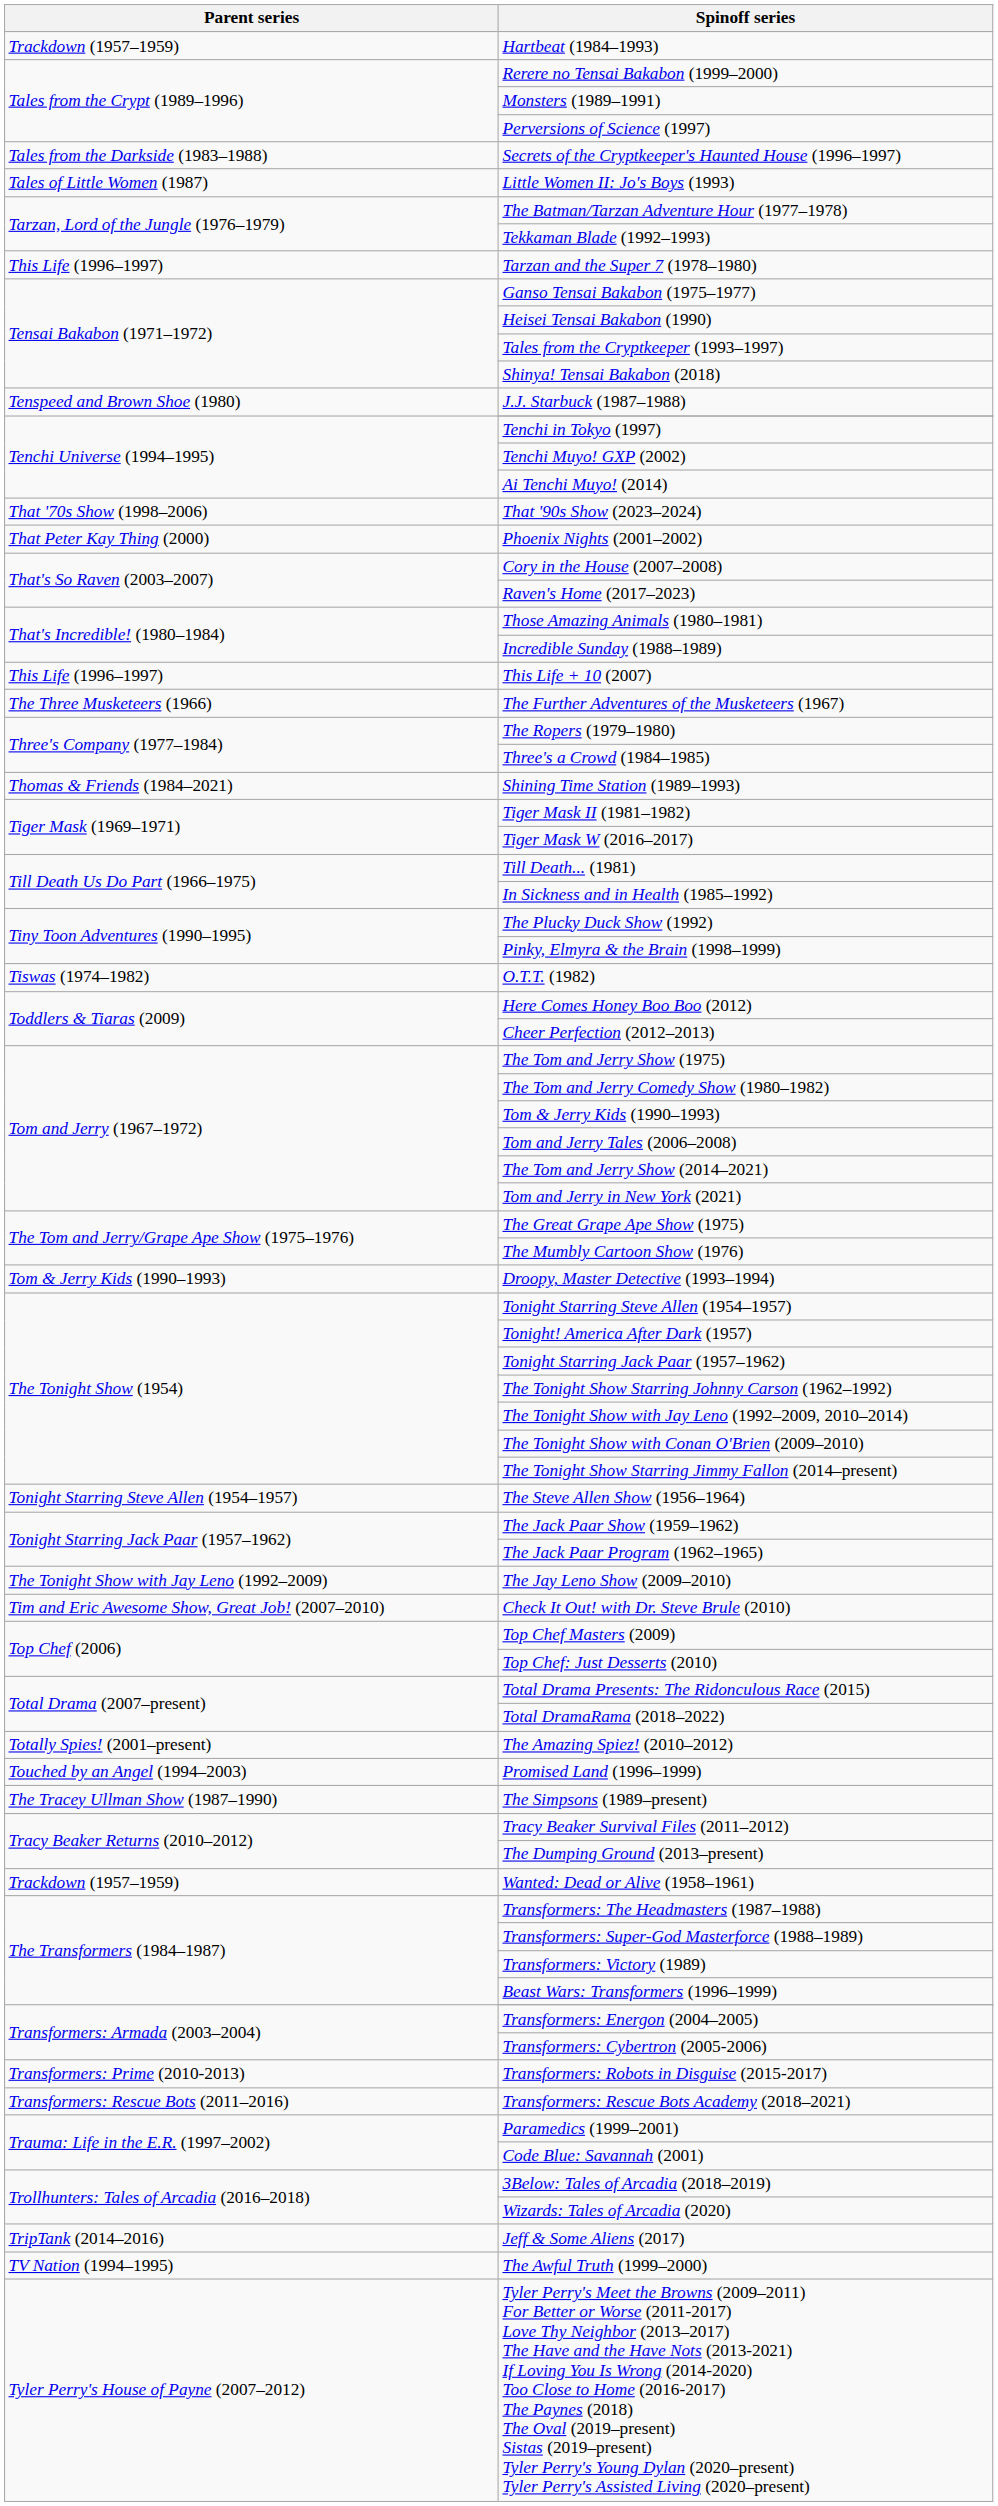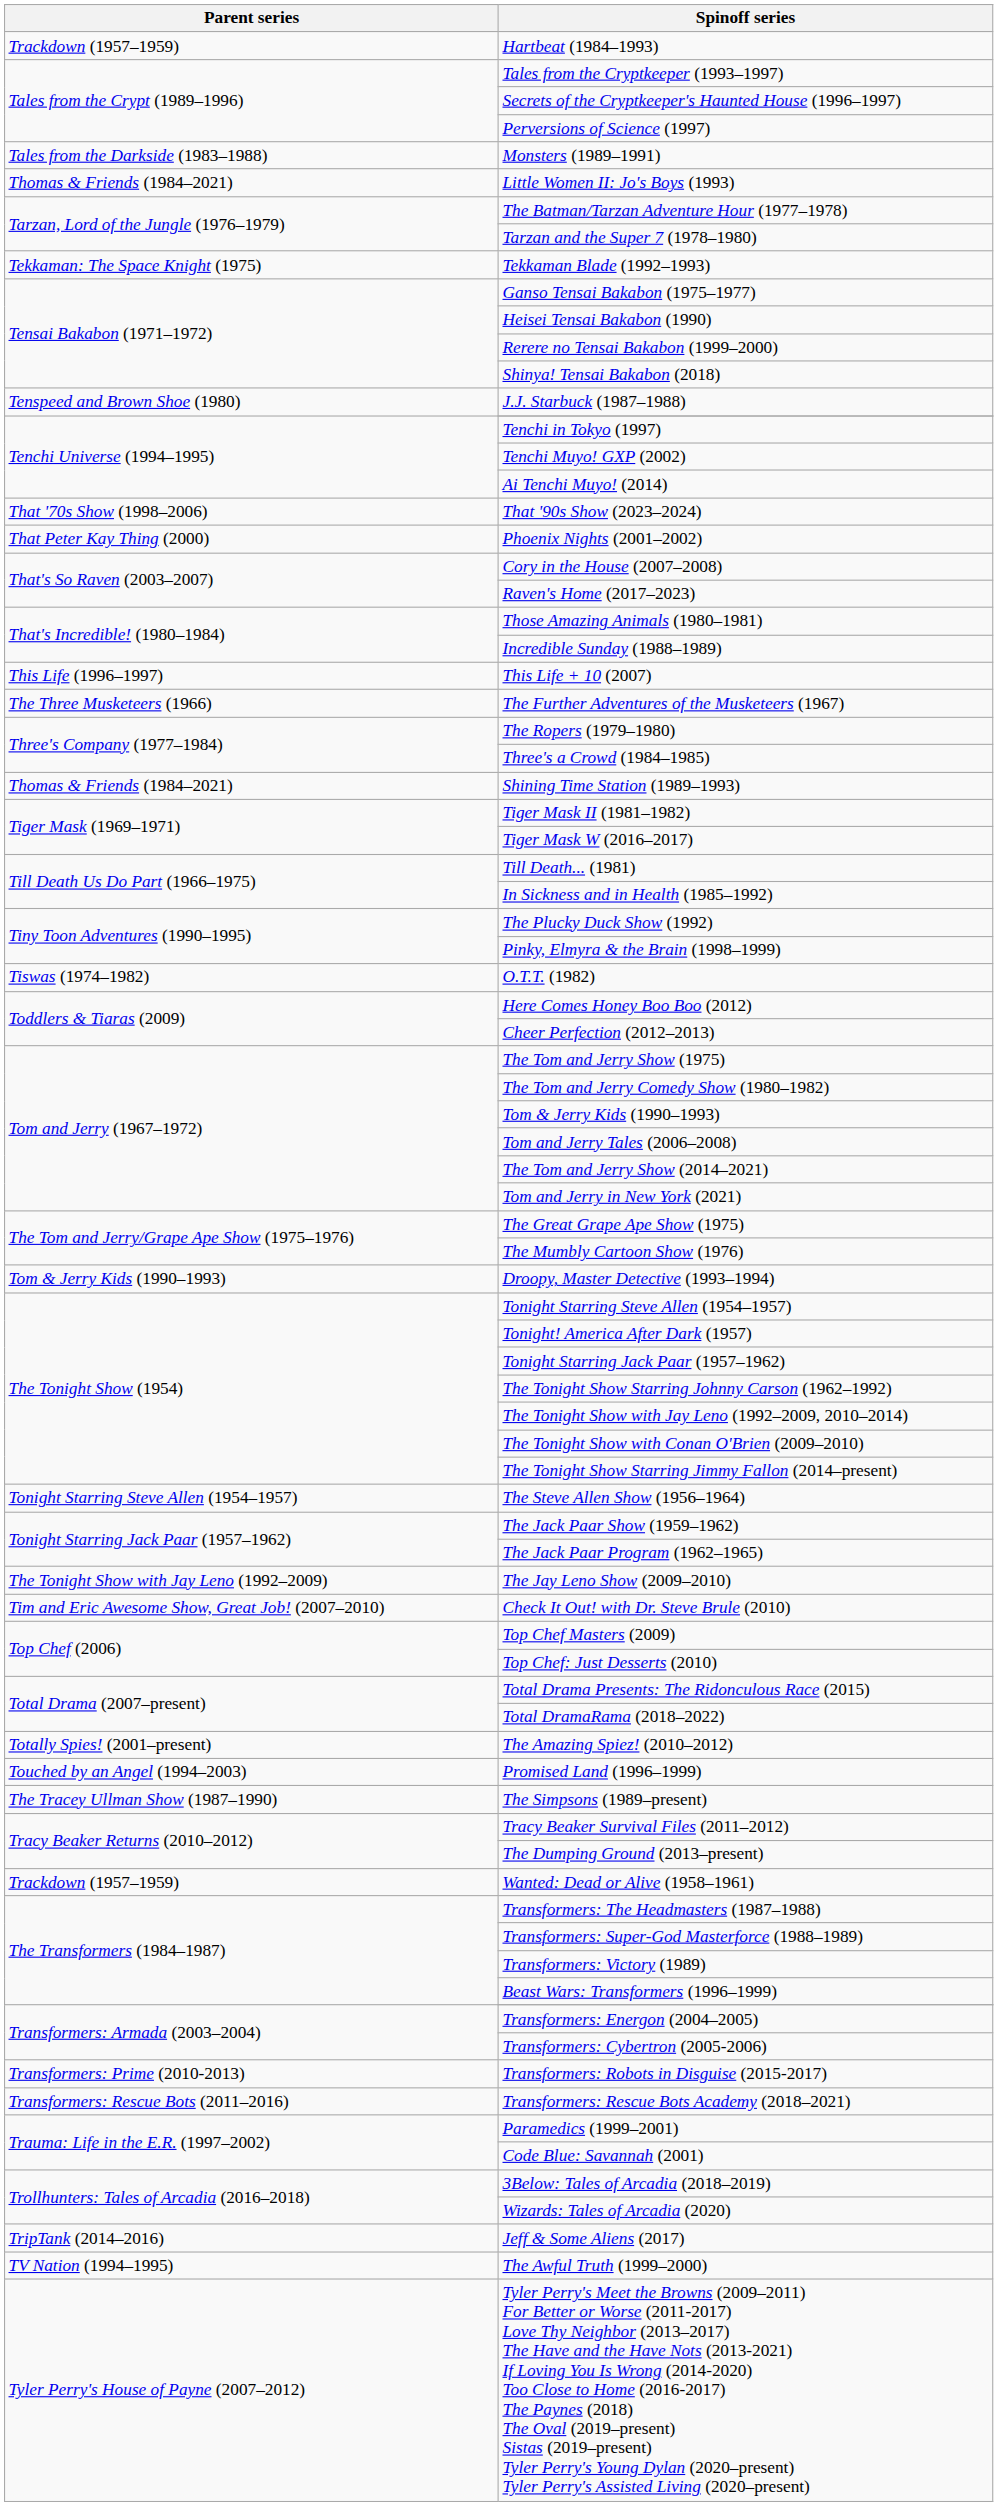(640, 73) Rerere no Tensai Bakabon (1999–2000) -> (643, 73) Tales from the Cryptkeeper (1993–1997)
(581, 100) Monsters (1989–1991) -> (702, 100) Secrets of the Cryptkeeper's Haunted House (1996–1997)
(702, 155) Secrets of the Cryptkeeper's Haunted House (1996–1997) -> (581, 155) Monsters (1989–1991)
(108, 182) Tales of Little Women (1987) -> (121, 182) Thomas & Friends (1984–2021)
(606, 237) Tekkaman Blade (1992–1993) -> (630, 237) Tarzan and the Super 7 (1978–1980)
(86, 264) This Life (1996–1997) -> (135, 264) Tekkaman: The Space Knight (1975)
(630, 264) Tarzan and the Super 7 (1978–1980) -> (606, 264) Tekkaman Blade (1992–1993)
(643, 347) Tales from the Cryptkeeper (1993–1997) -> (640, 347) Rerere no Tensai Bakabon (1999–2000)
